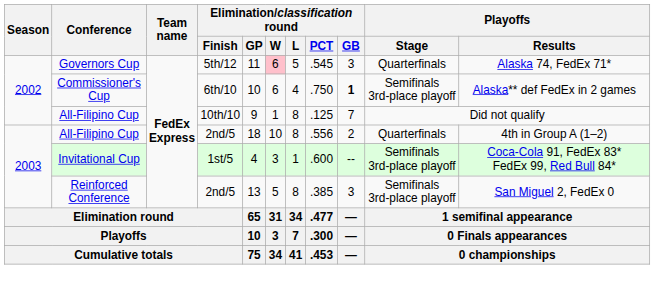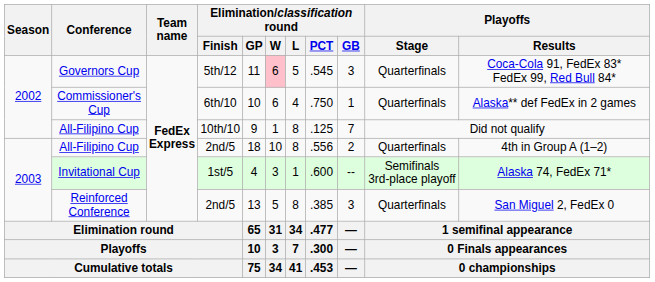(554, 64) Alaska 74, FedEx 71* -> (554, 71) Coca-Cola 91, FedEx 83* FedEx 99, Red Bull 84*
(351, 90) bold -> (351, 103) normal
(412, 90) Semifinals 3rd-place playoff -> (412, 103) Quarterfinals
(554, 159) Coca-Cola 91, FedEx 83* FedEx 99, Red Bull 84* -> (554, 173) Alaska 74, FedEx 71*
(412, 191) Semifinals 3rd-place playoff -> (412, 205) Quarterfinals
